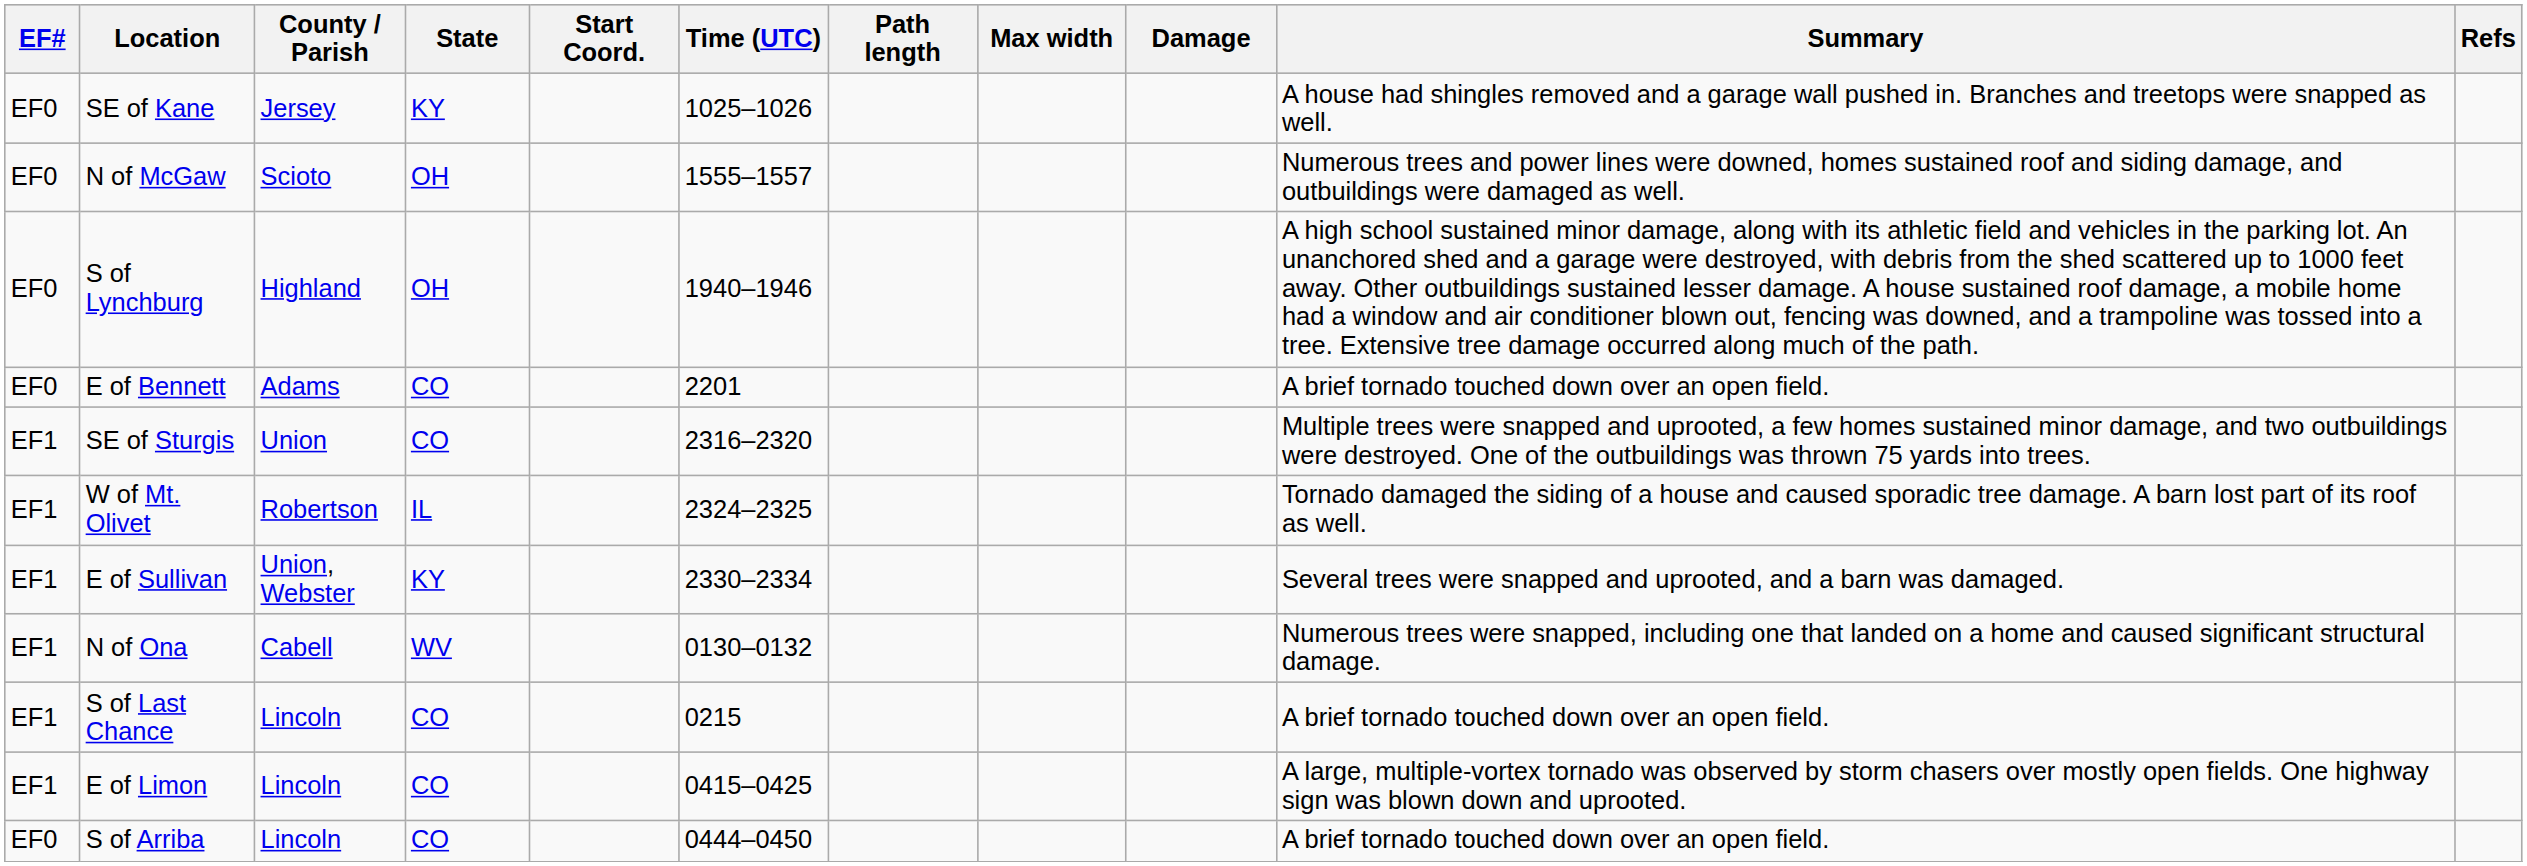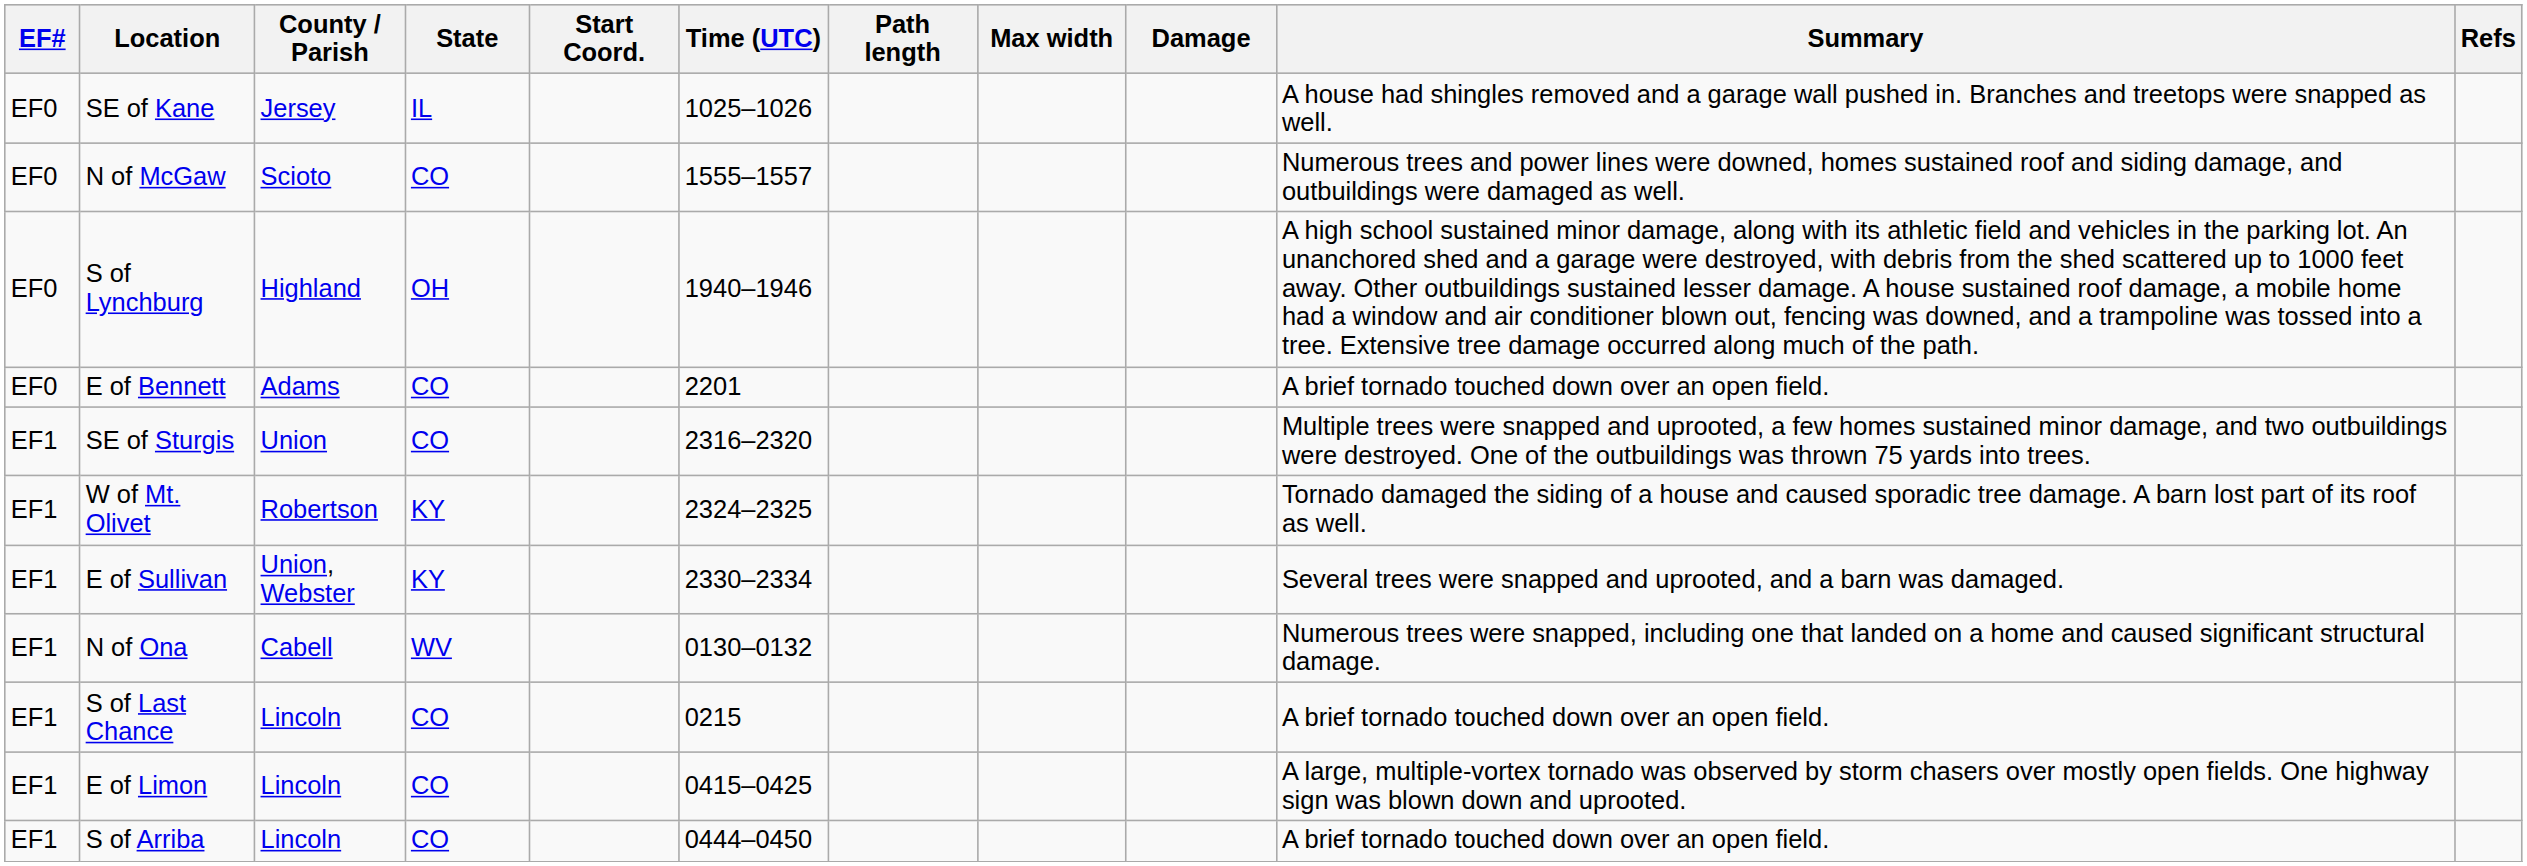(428, 107) KY -> (422, 107) IL
(430, 176) OH -> (430, 176) CO
(422, 510) IL -> (428, 510) KY
(34, 840) EF0 -> (34, 840) EF1
